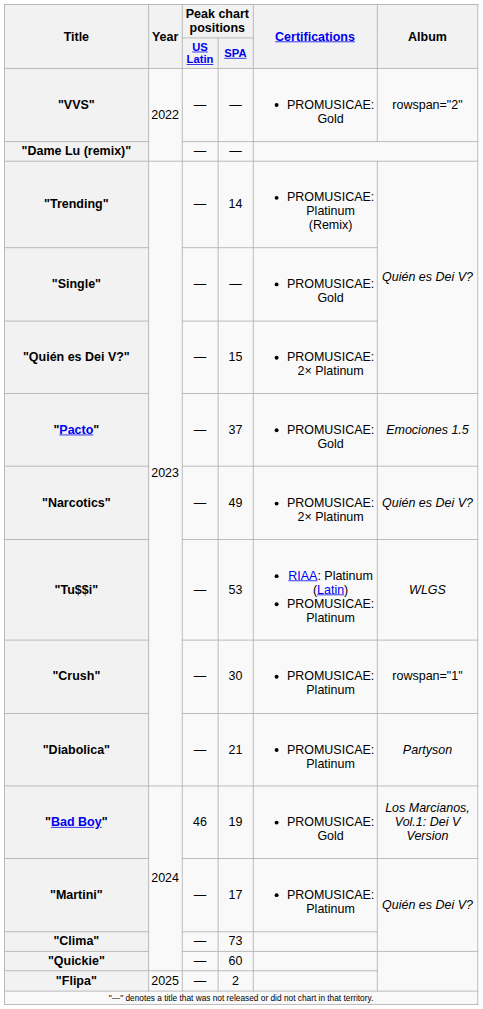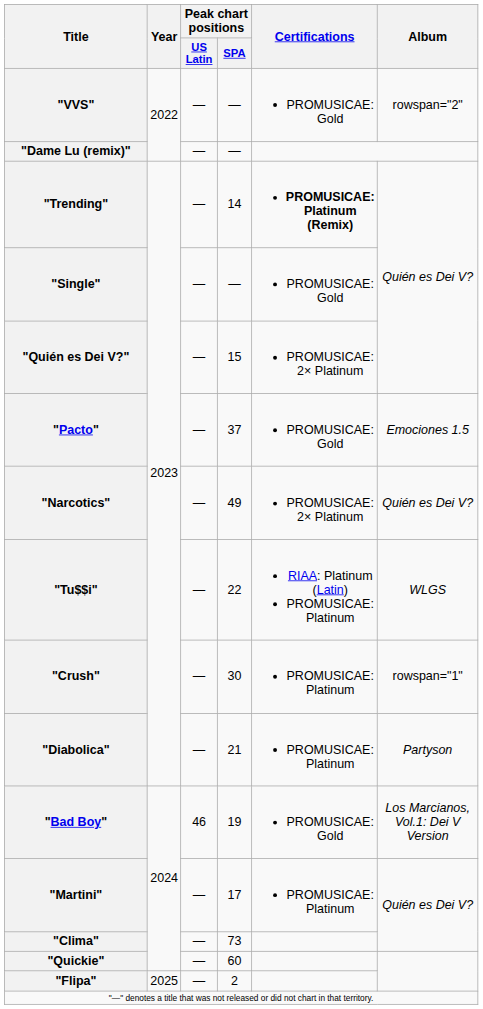(315, 212) normal -> (315, 212) bold
(235, 589) 53 -> (234, 589) 22
